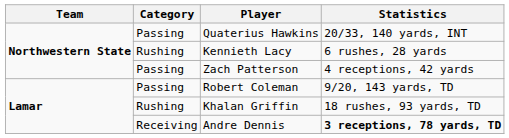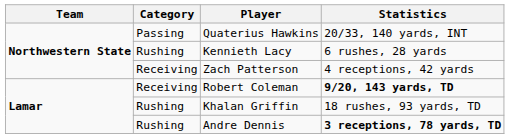(160, 69) Passing -> (167, 69) Receiving
(160, 88) Passing -> (167, 88) Receiving
(389, 88) normal -> (389, 88) bold
(167, 125) Receiving -> (160, 125) Rushing
